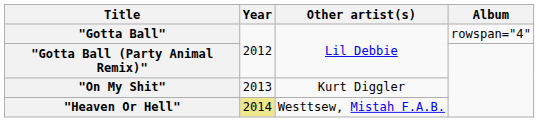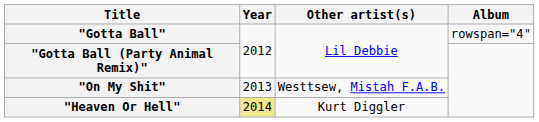(361, 87) Kurt Diggler -> (361, 87) Westtsew, Mistah F.A.B.
(361, 107) Westtsew, Mistah F.A.B. -> (361, 107) Kurt Diggler
